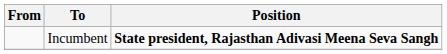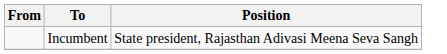(276, 37) bold -> (266, 37) normal
